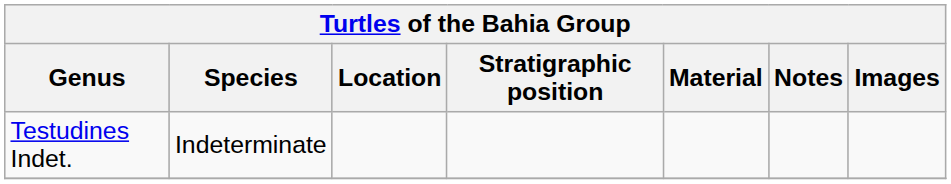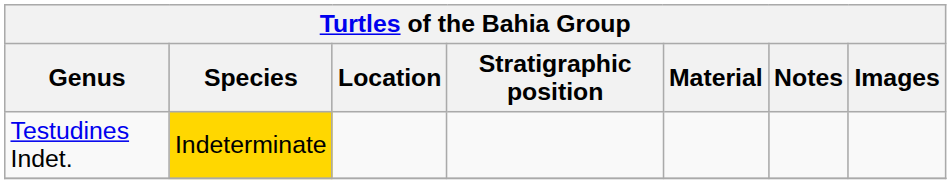(251, 144) no background -> (251, 144) gold background
